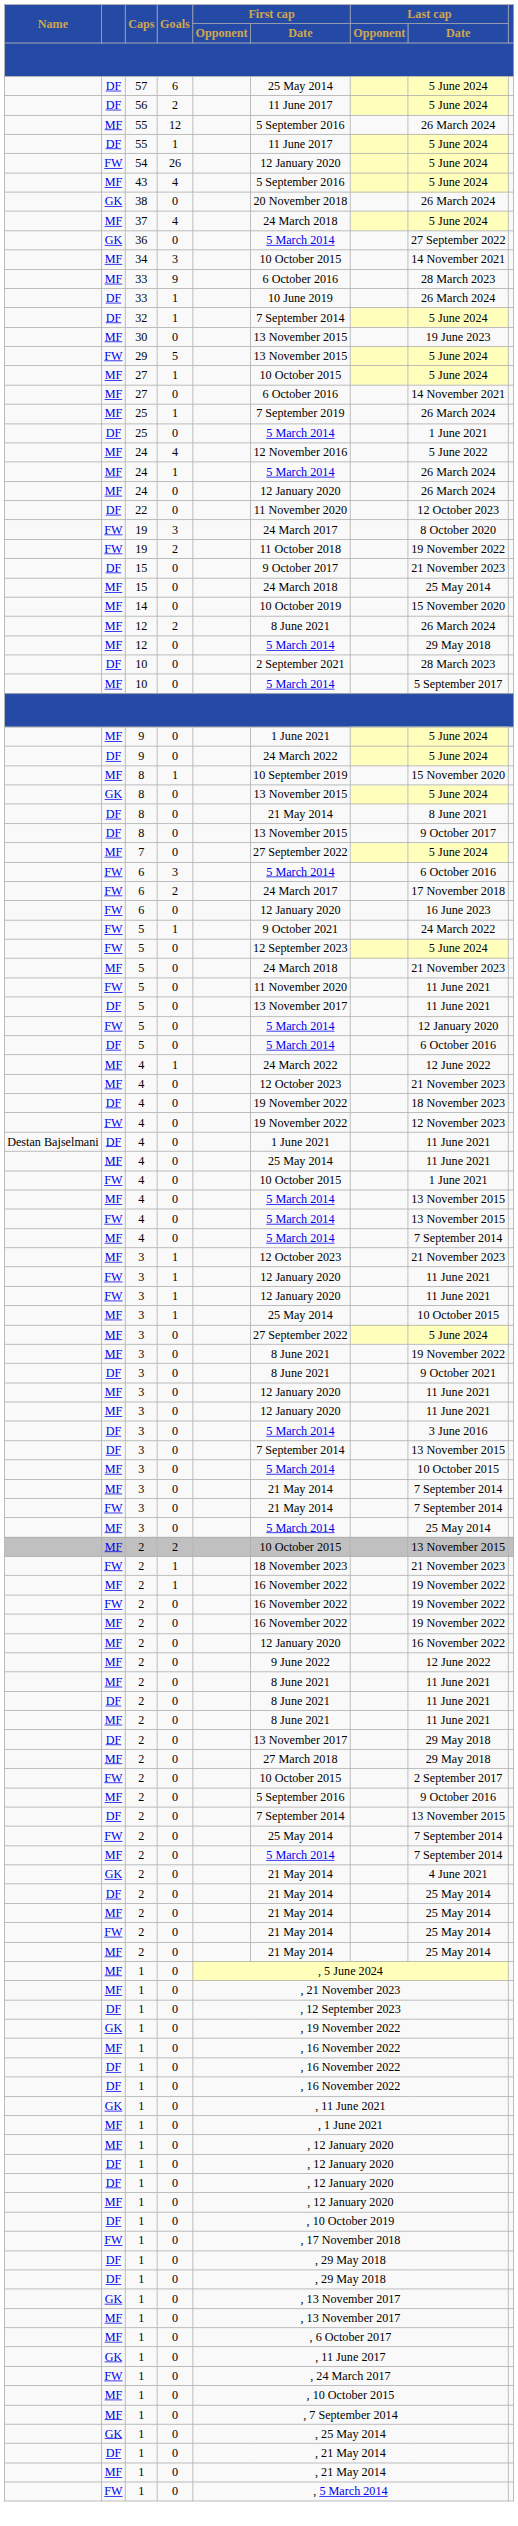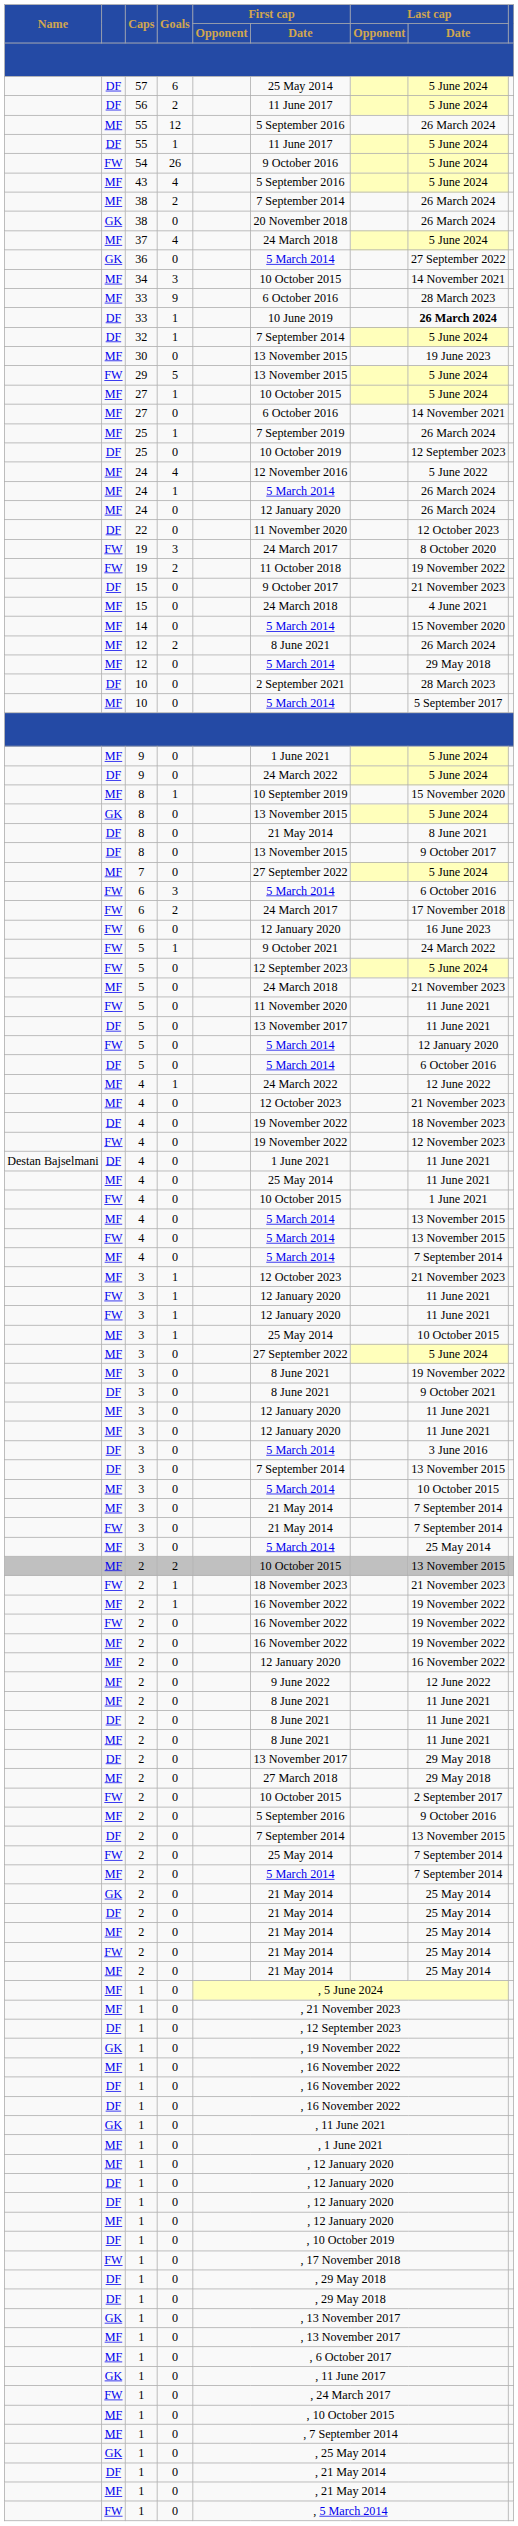(300, 163) 12 January 2020 -> (300, 163) 9 October 2016
+ row: (113, 201)
(458, 298) normal -> (458, 317) bold
(300, 433) 5 March 2014 -> (300, 452) 10 October 2019
(458, 433) 1 June 2021 -> (458, 452) 12 September 2023
(458, 587) 25 May 2014 -> (458, 606) 4 June 2021
(300, 606) 10 October 2019 -> (300, 626) 5 March 2014
(458, 1874) 4 June 2021 -> (458, 1893) 25 May 2014
